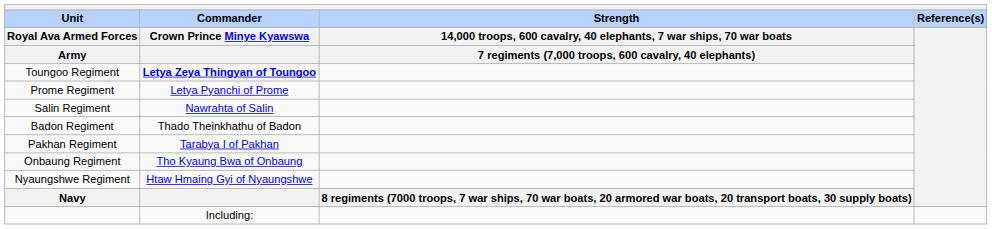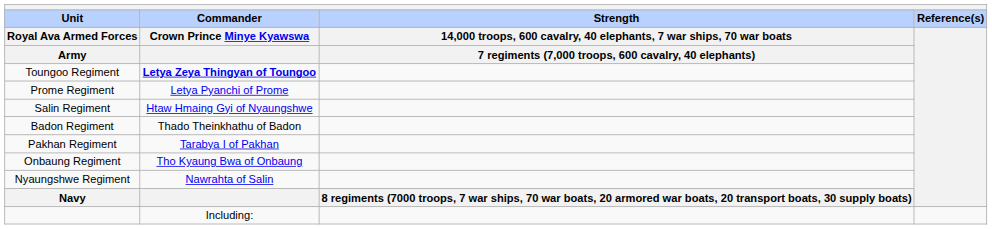(229, 108) Nawrahta of Salin -> (229, 108) Htaw Hmaing Gyi of Nyaungshwe
(229, 179) Htaw Hmaing Gyi of Nyaungshwe -> (229, 179) Nawrahta of Salin
